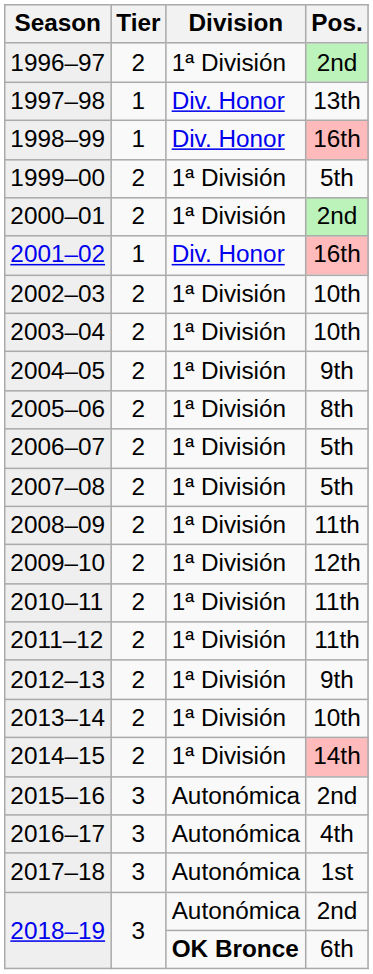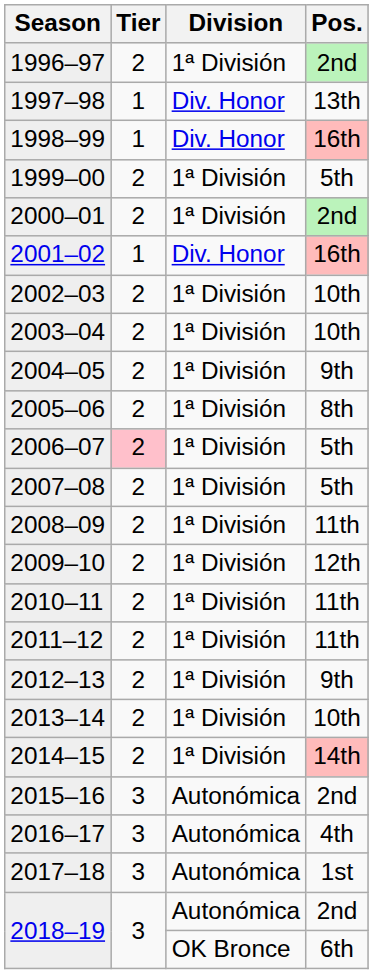(138, 448) no background -> (138, 448) pink background
(235, 949) bold -> (231, 949) normal
